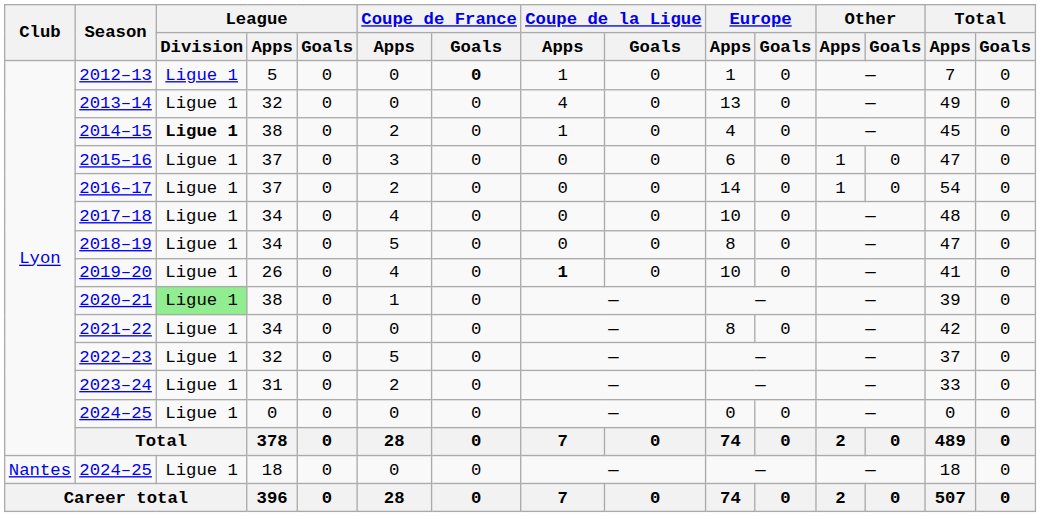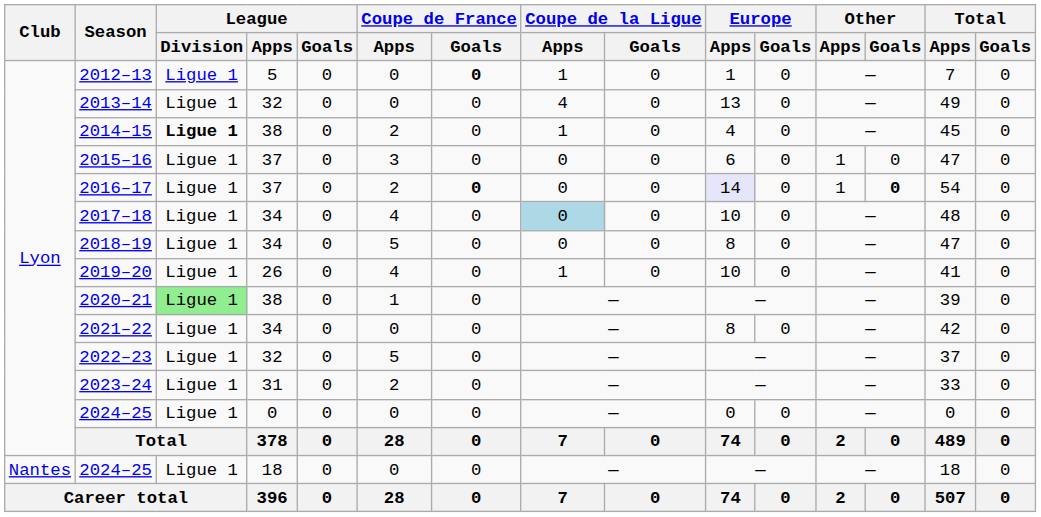(476, 188) normal -> (476, 188) bold
(731, 188) no background -> (731, 188) lavender background
(895, 188) normal -> (895, 188) bold
(563, 216) no background -> (563, 216) lightblue background
(563, 272) bold -> (563, 272) normal
